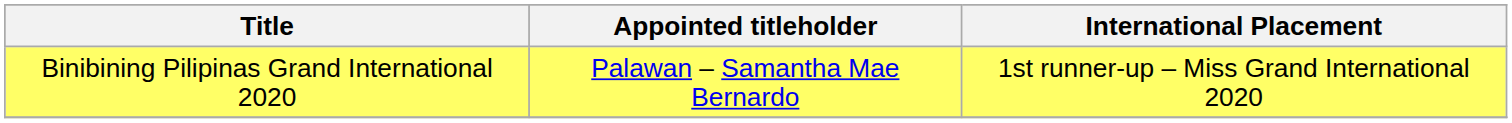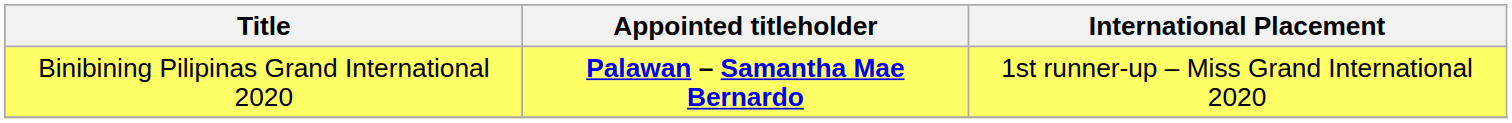(745, 82) normal -> (745, 82) bold
